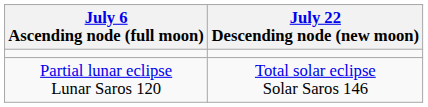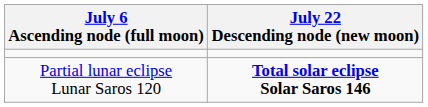(315, 79) normal -> (315, 79) bold
